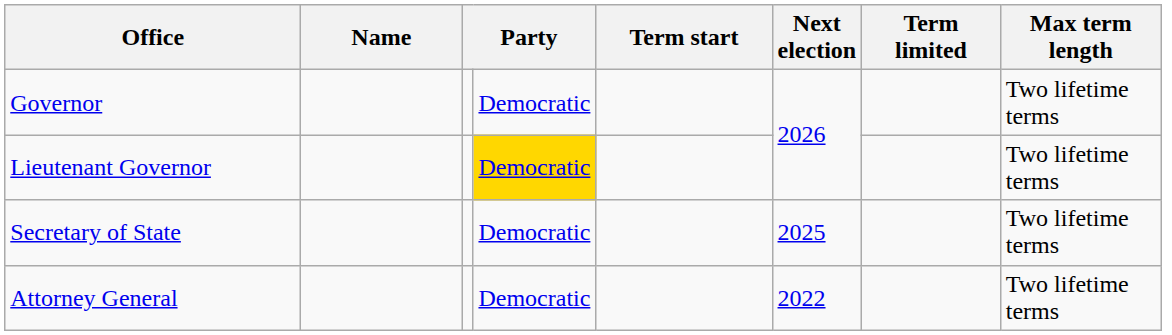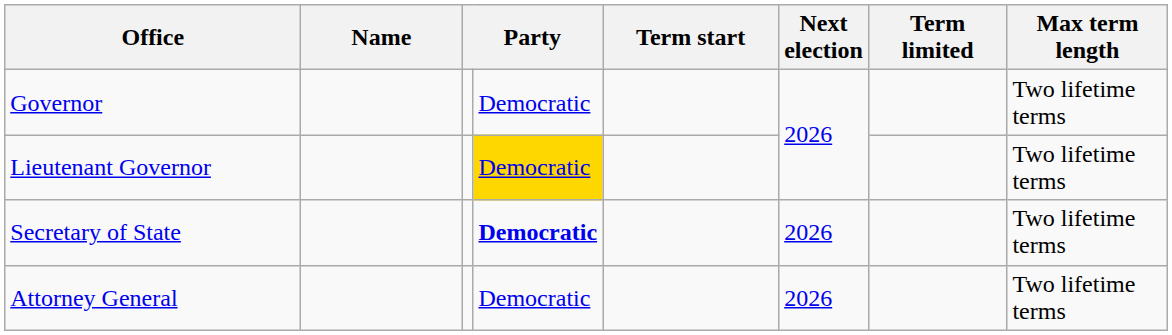(534, 232) normal -> (538, 232) bold
(802, 232) 2025 -> (808, 232) 2026
(802, 297) 2022 -> (808, 297) 2026
